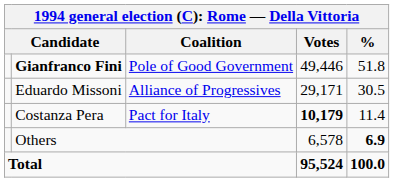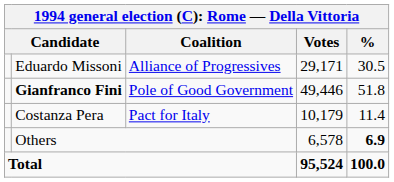rows swapped: (68, 66) <-> (68, 90)
(322, 115) bold -> (322, 115) normal
